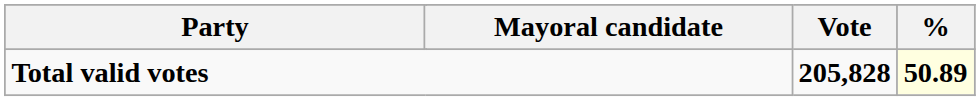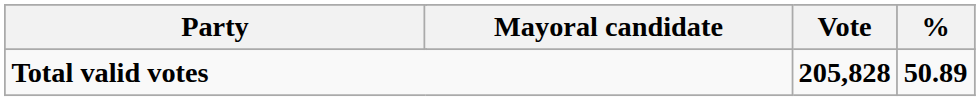(936, 71) lightyellow background -> (936, 71) no background
